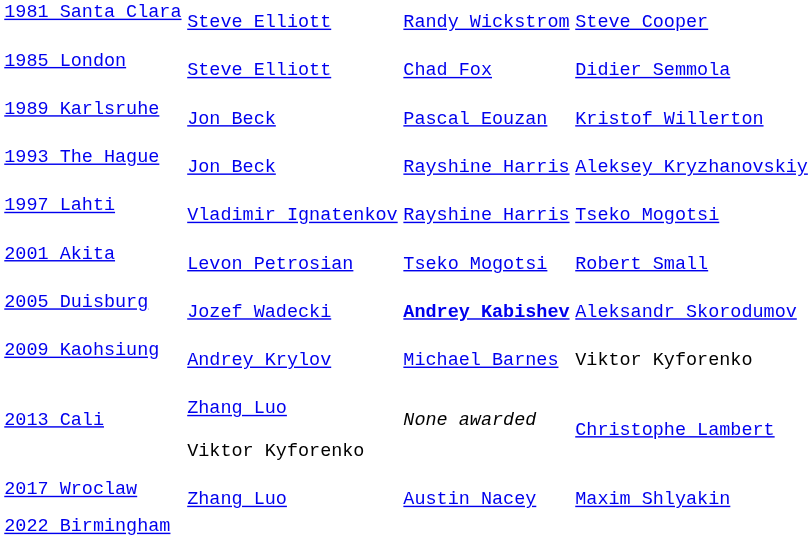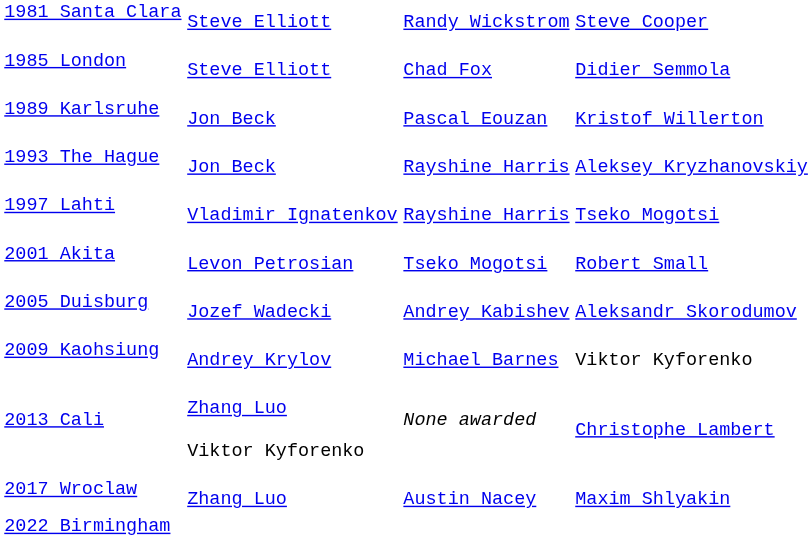(486, 312) bold -> (486, 312) normal
